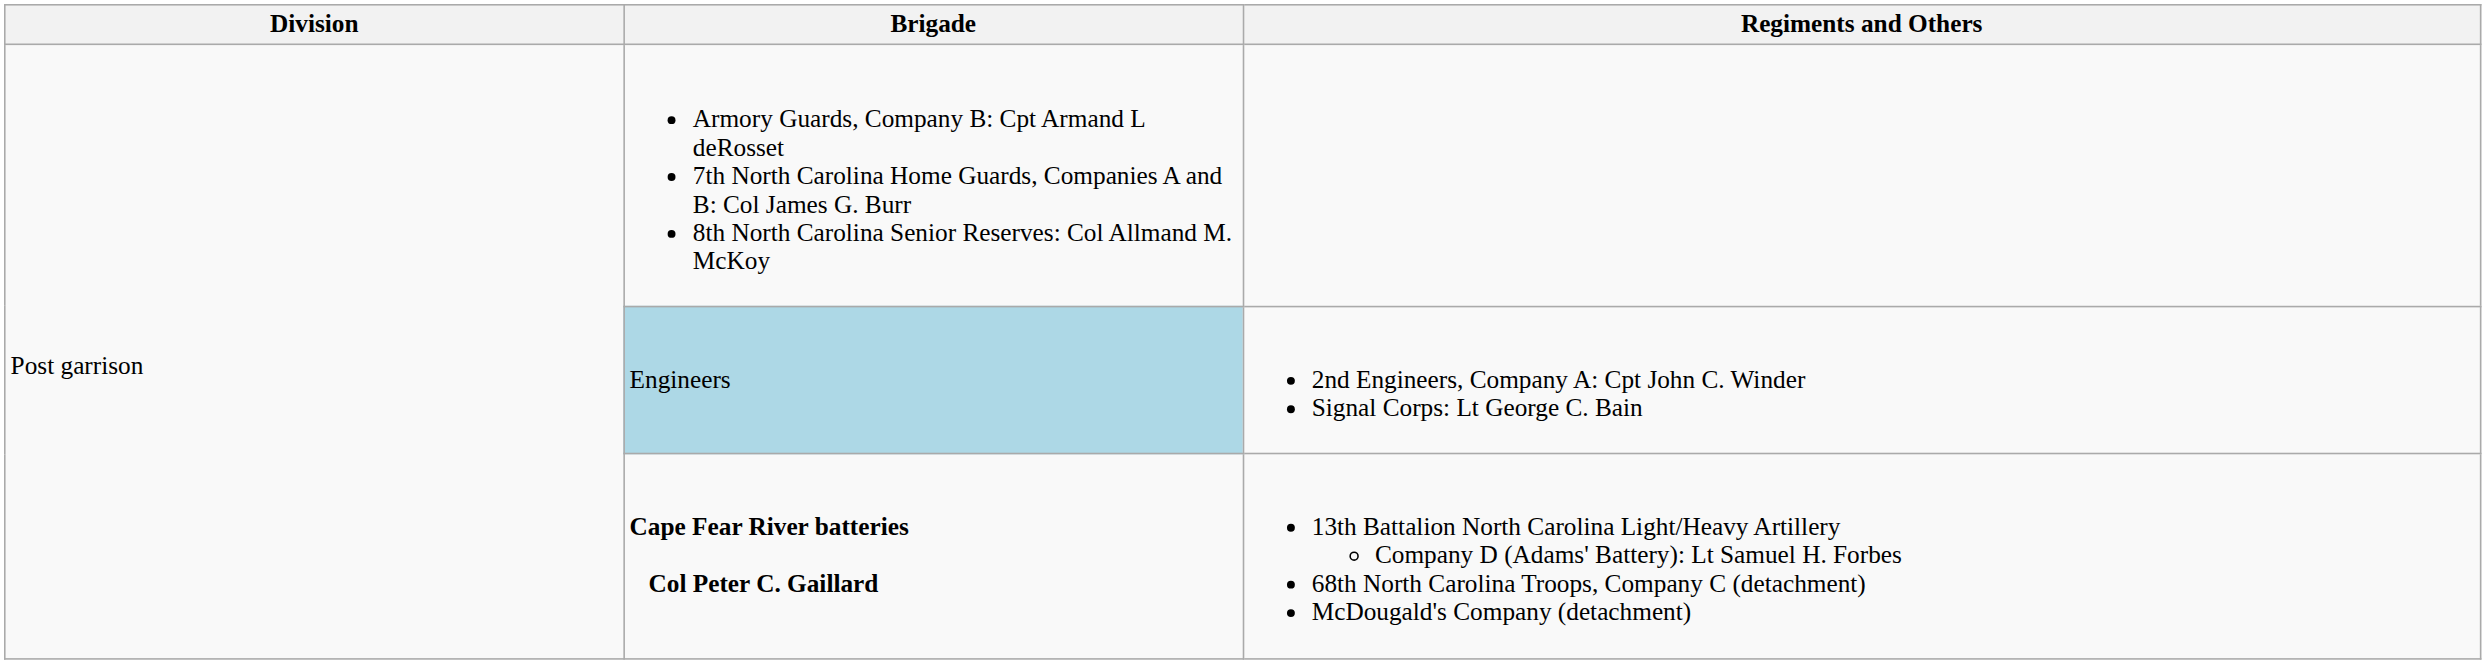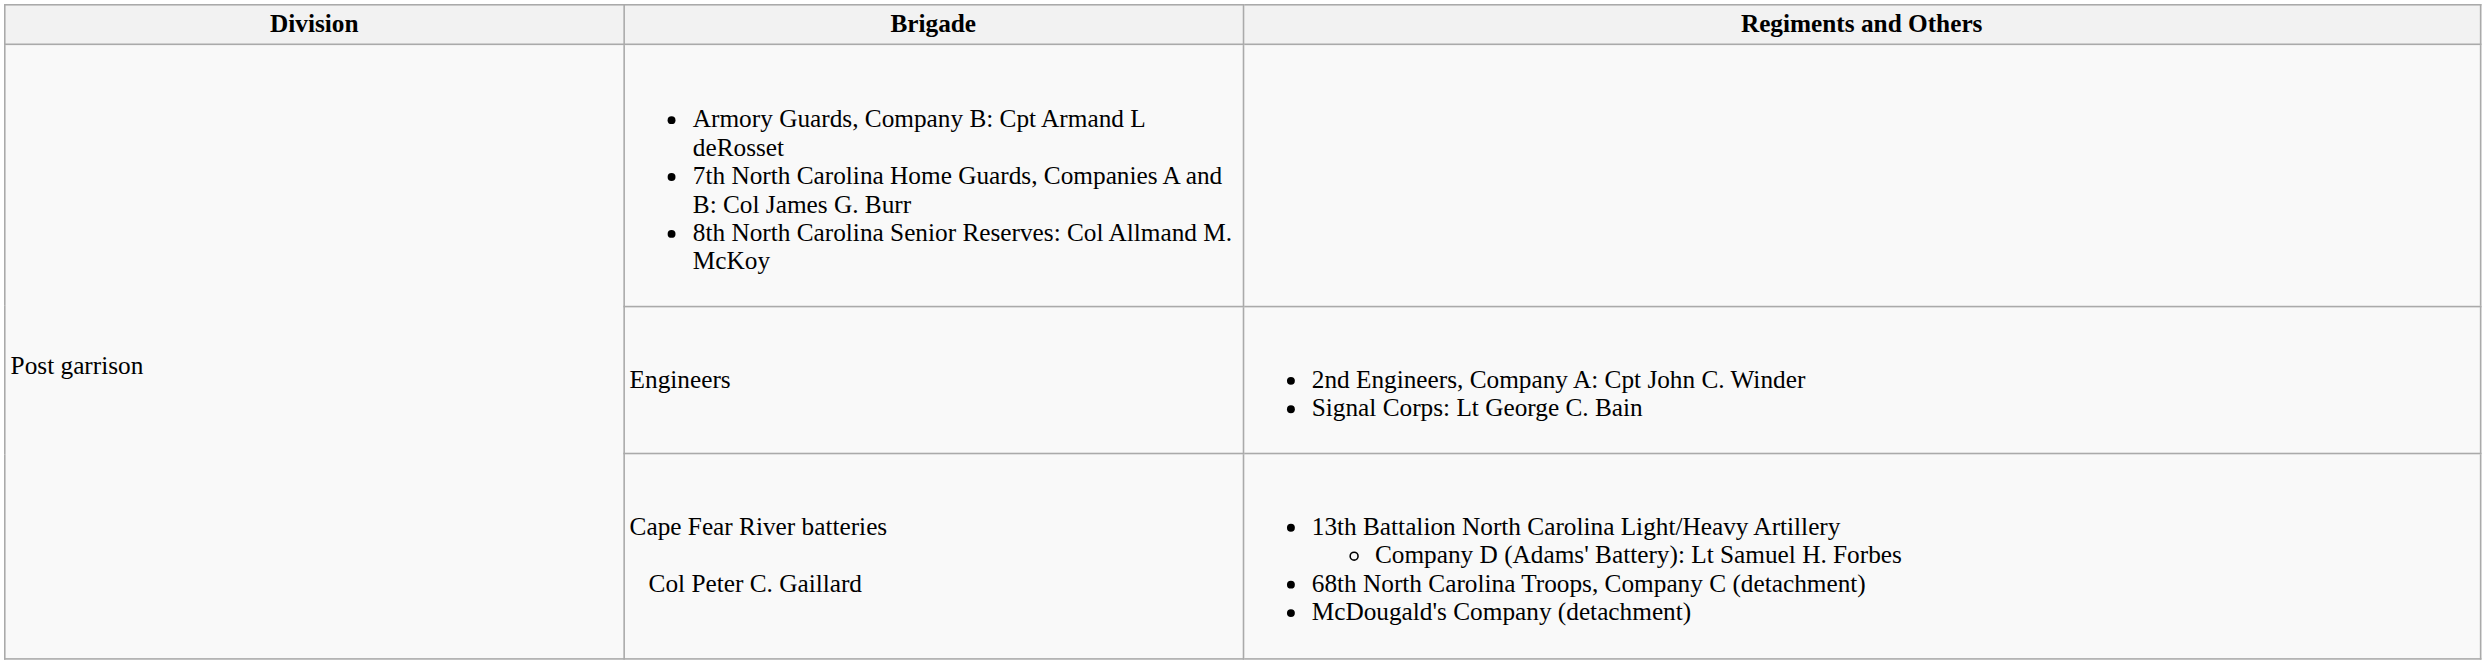(680, 379) lightblue background -> (680, 379) no background
(769, 555) bold -> (758, 555) normal
